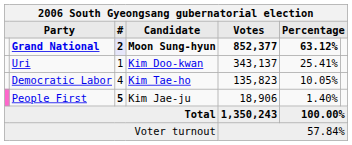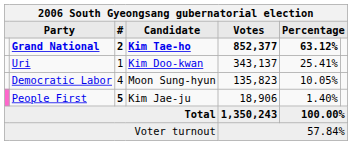(120, 47) lavender background -> (120, 47) no background
(172, 47) Moon Sung-hyun -> (159, 47) Kim Tae-ho
(159, 81) Kim Tae-ho -> (172, 81) Moon Sung-hyun
